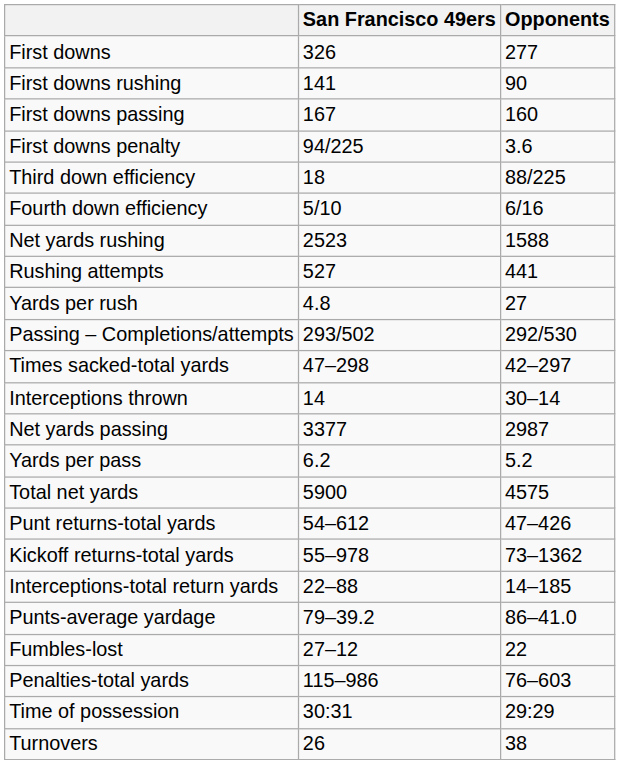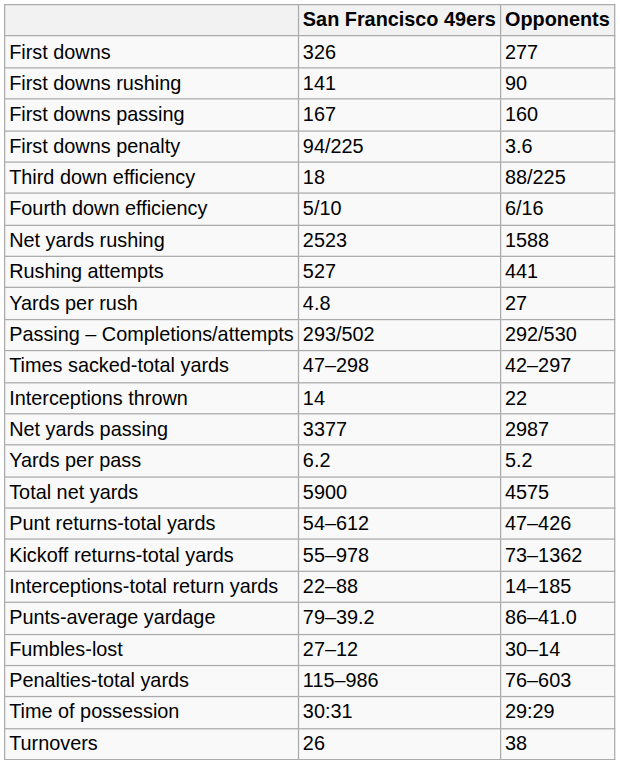(533, 397) 30–14 -> (516, 397) 22
(516, 649) 22 -> (533, 649) 30–14
